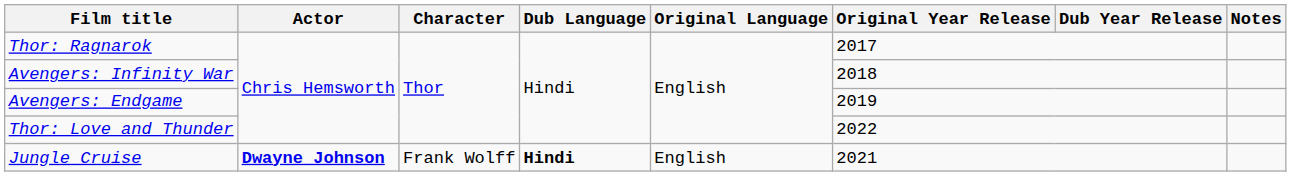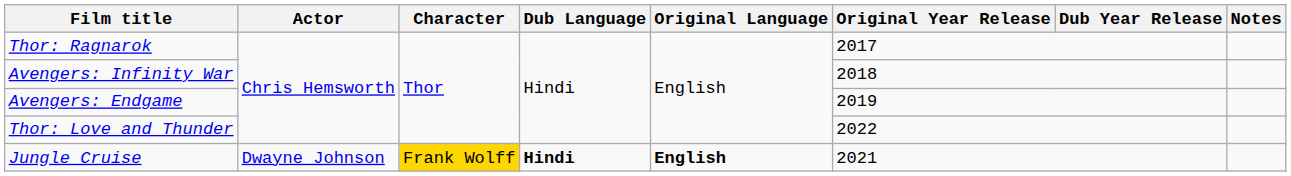(313, 157) bold -> (313, 157) normal
(459, 157) no background -> (459, 157) gold background
(690, 157) normal -> (690, 157) bold
